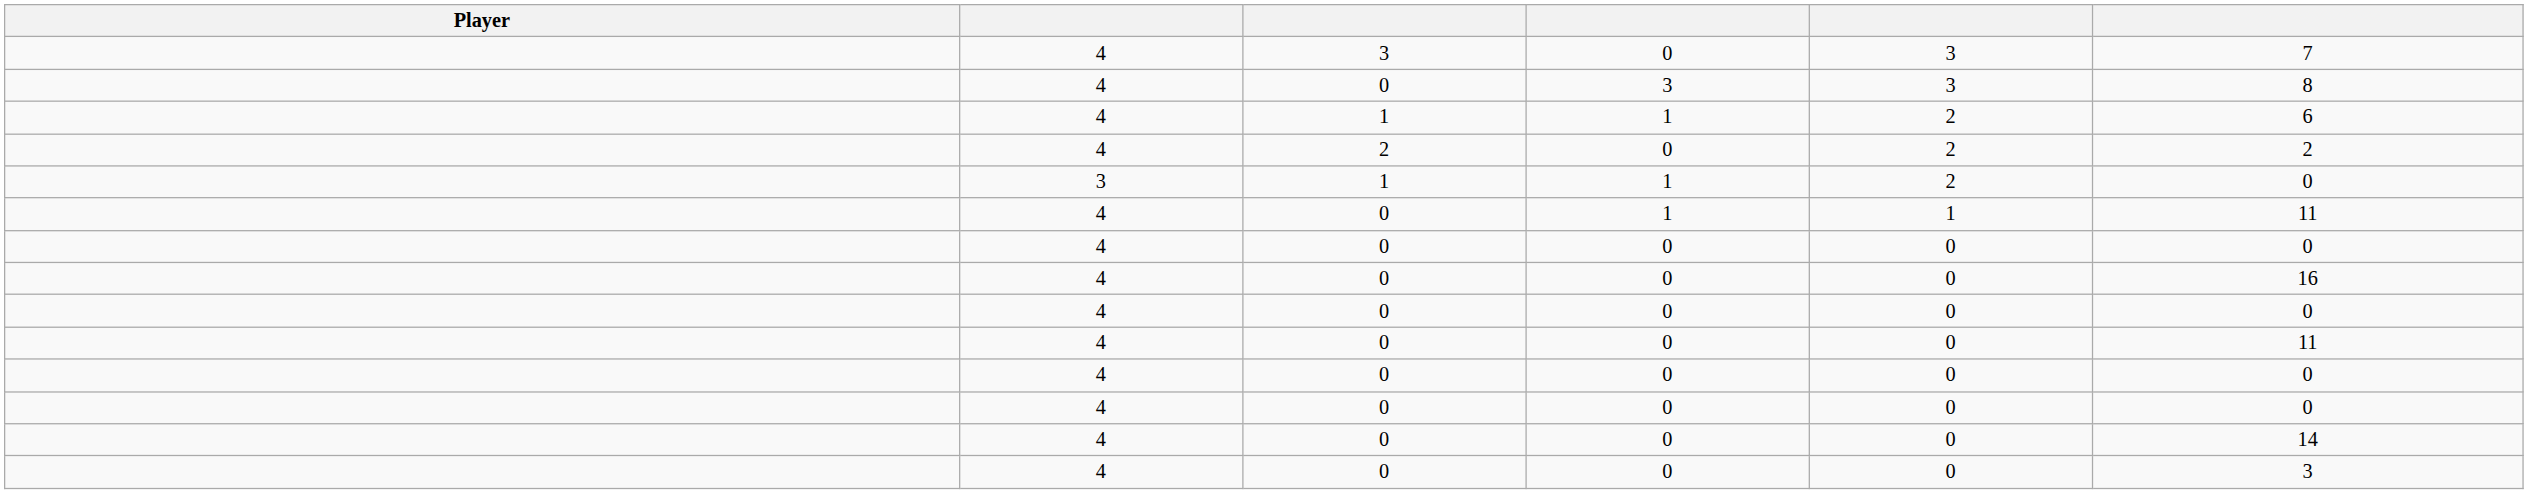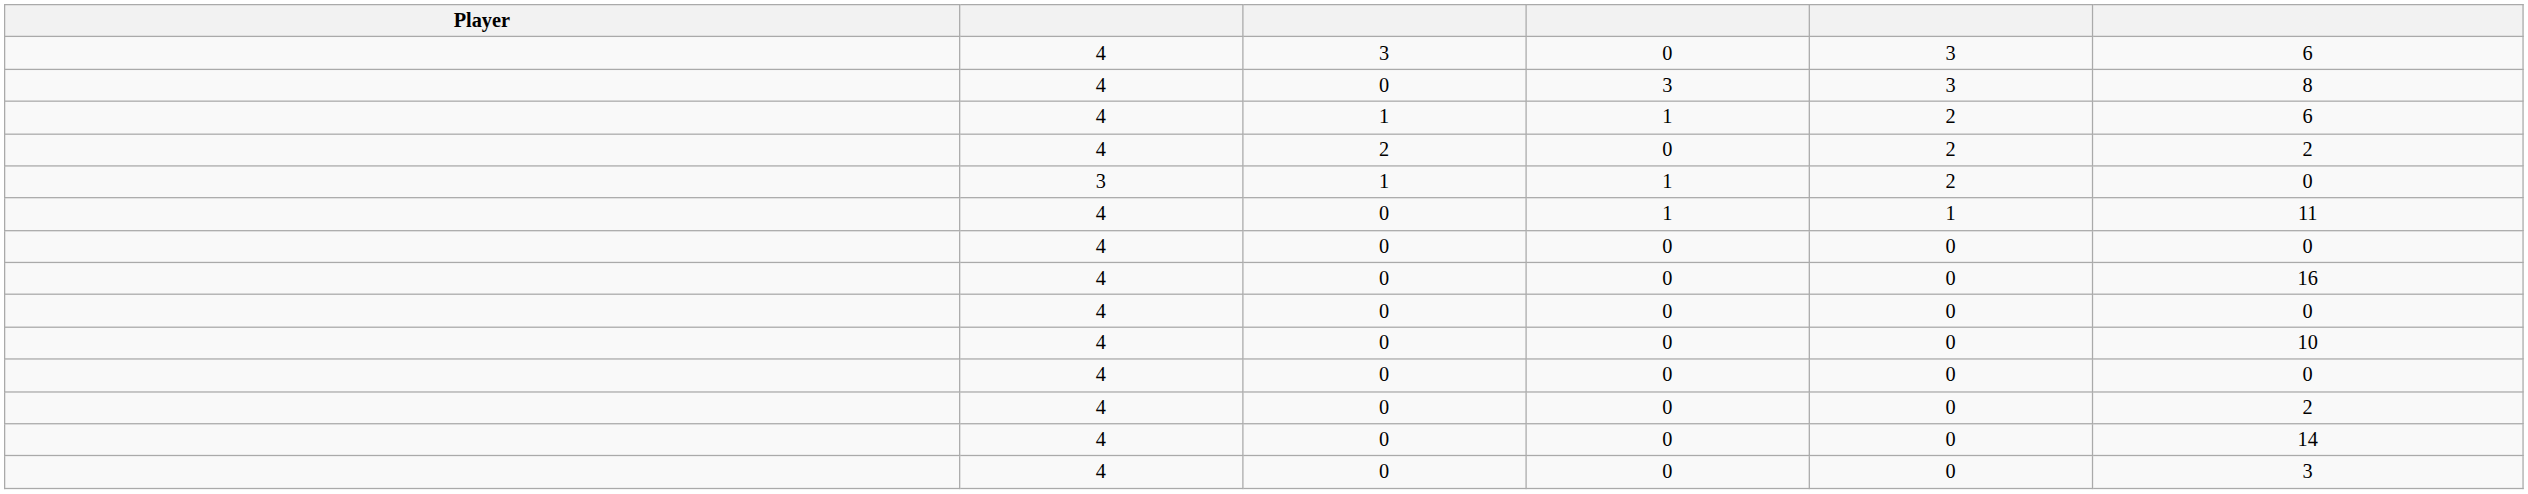(2308, 52) 7 -> (2308, 52) 6
(2308, 342) 11 -> (2308, 342) 10
(2308, 407) 0 -> (2308, 407) 2
